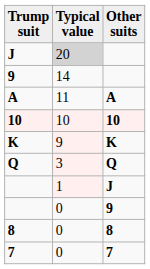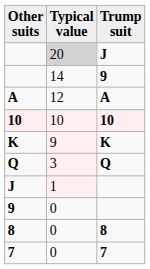columns swapped: (29, 24) <-> (124, 24)
(62, 98) 11 -> (57, 98) 12
